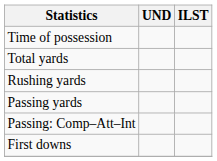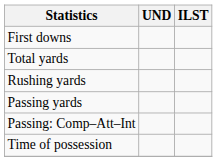rows swapped: (39, 145) <-> (60, 37)
